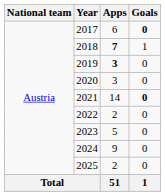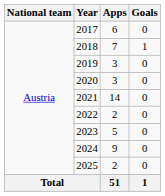(145, 30) bold -> (145, 30) normal
(115, 47) bold -> (115, 47) normal
(115, 64) bold -> (115, 64) normal
(145, 98) bold -> (145, 98) normal
